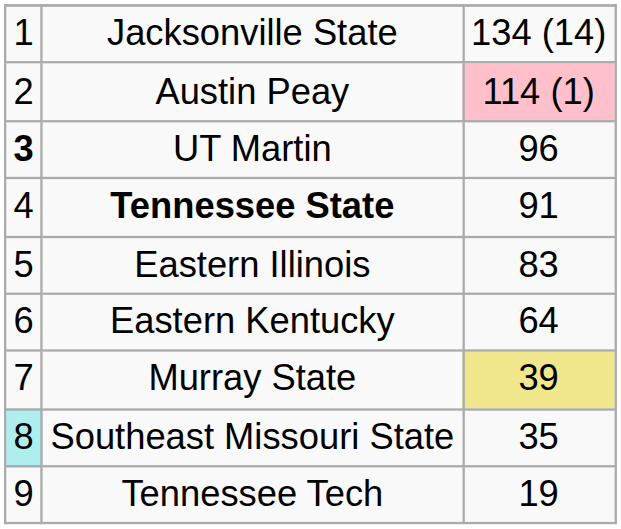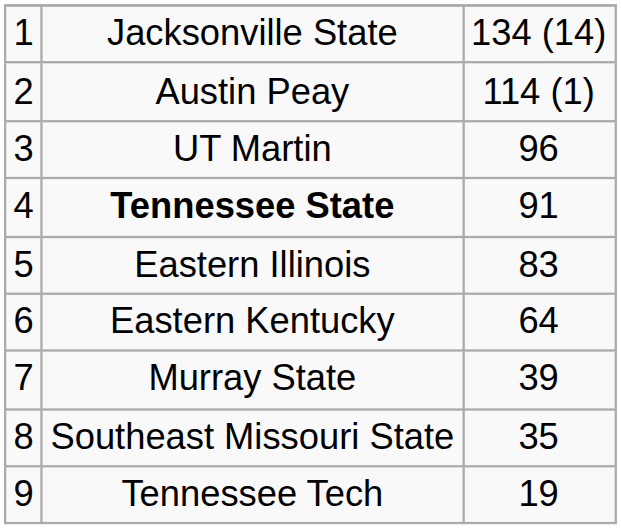(539, 91) pink background -> (539, 91) no background
(24, 148) bold -> (24, 148) normal
(539, 379) khaki background -> (539, 379) no background
(24, 436) paleturquoise background -> (24, 436) no background
